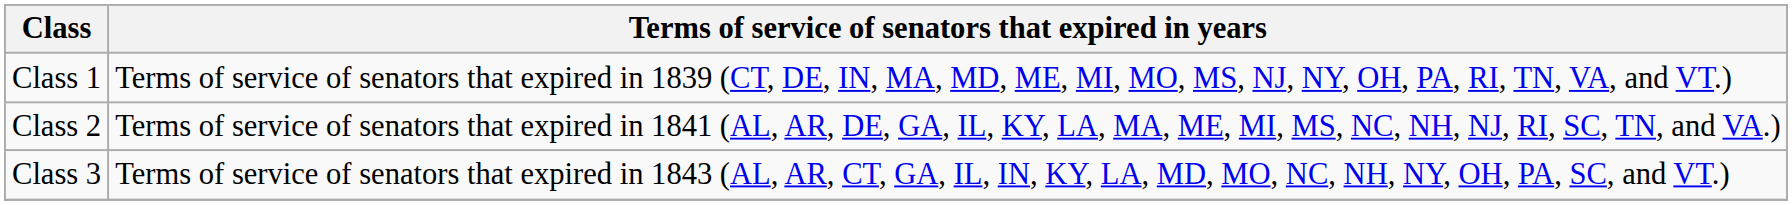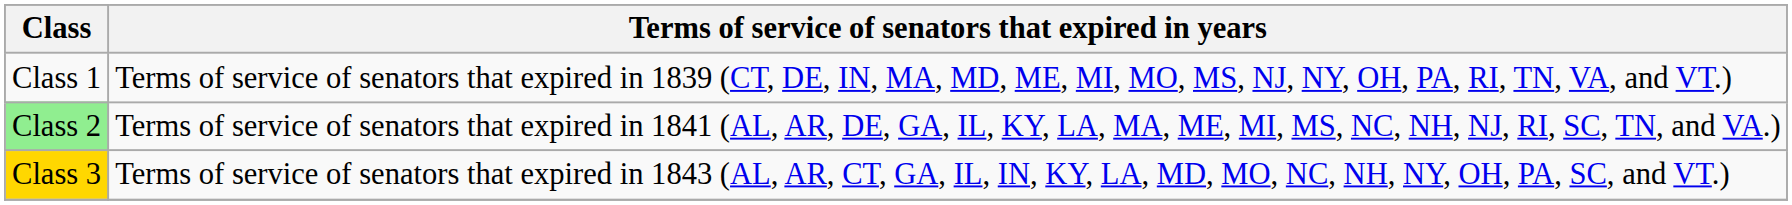(57, 125) no background -> (57, 125) lightgreen background
(57, 174) no background -> (57, 174) gold background
